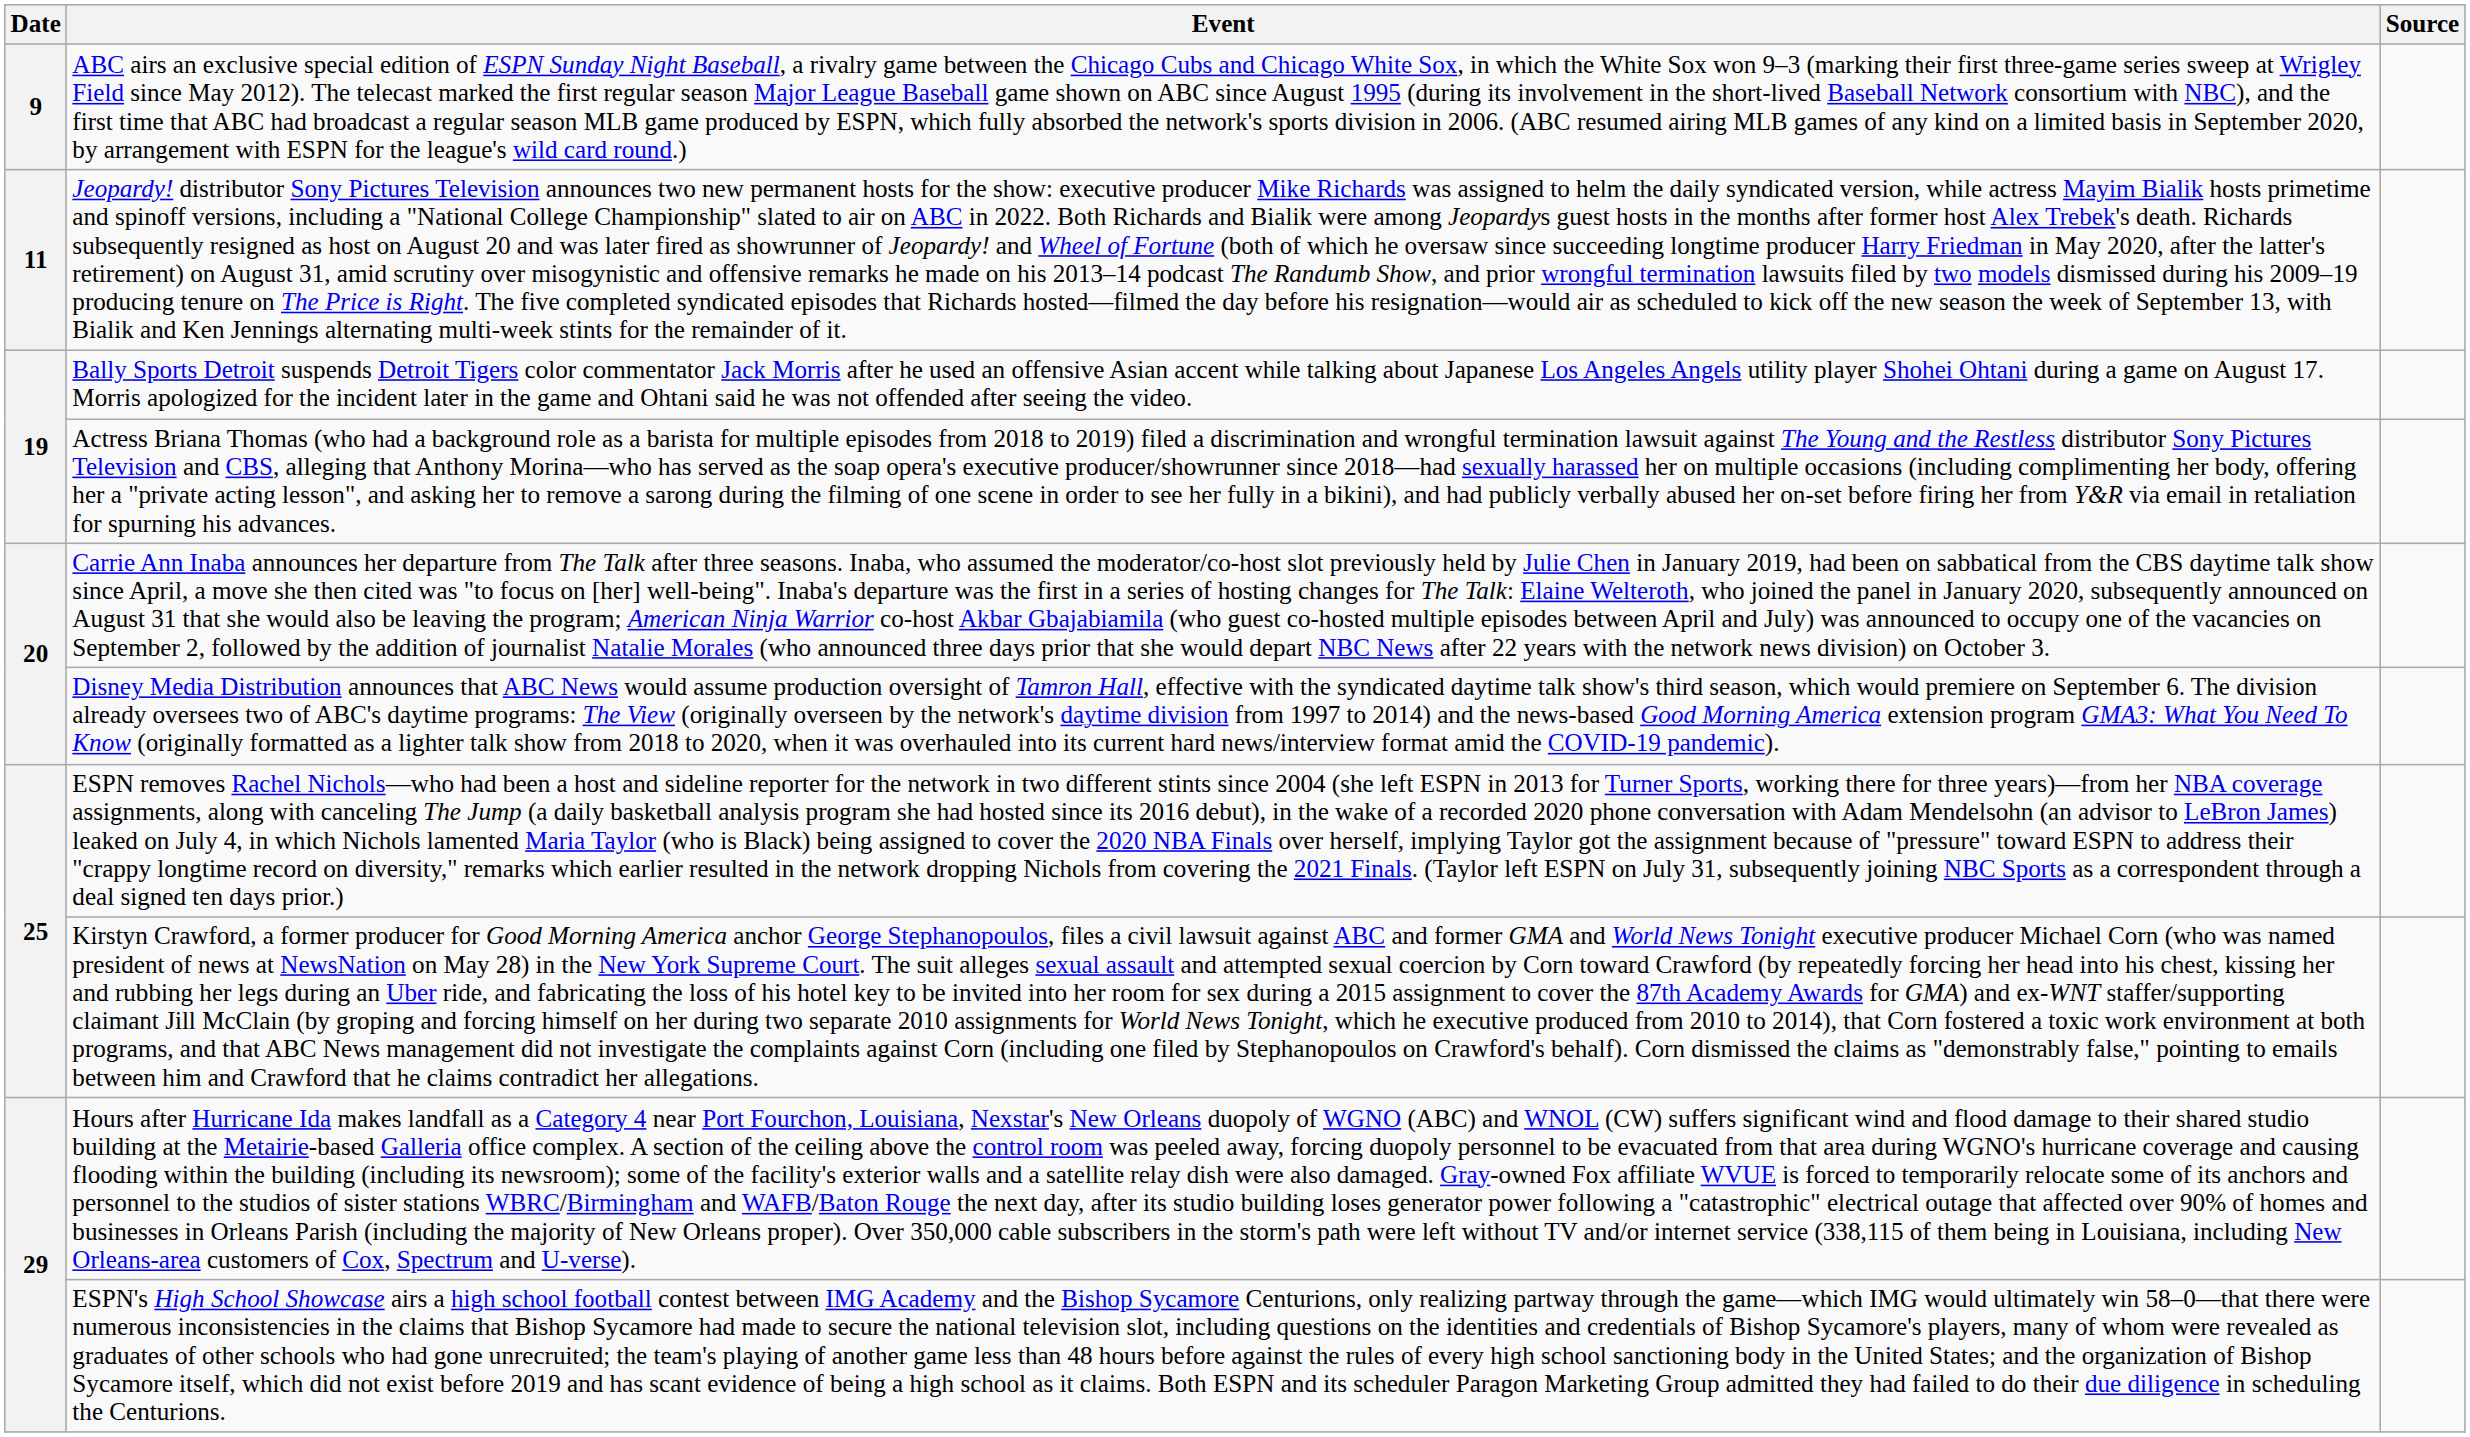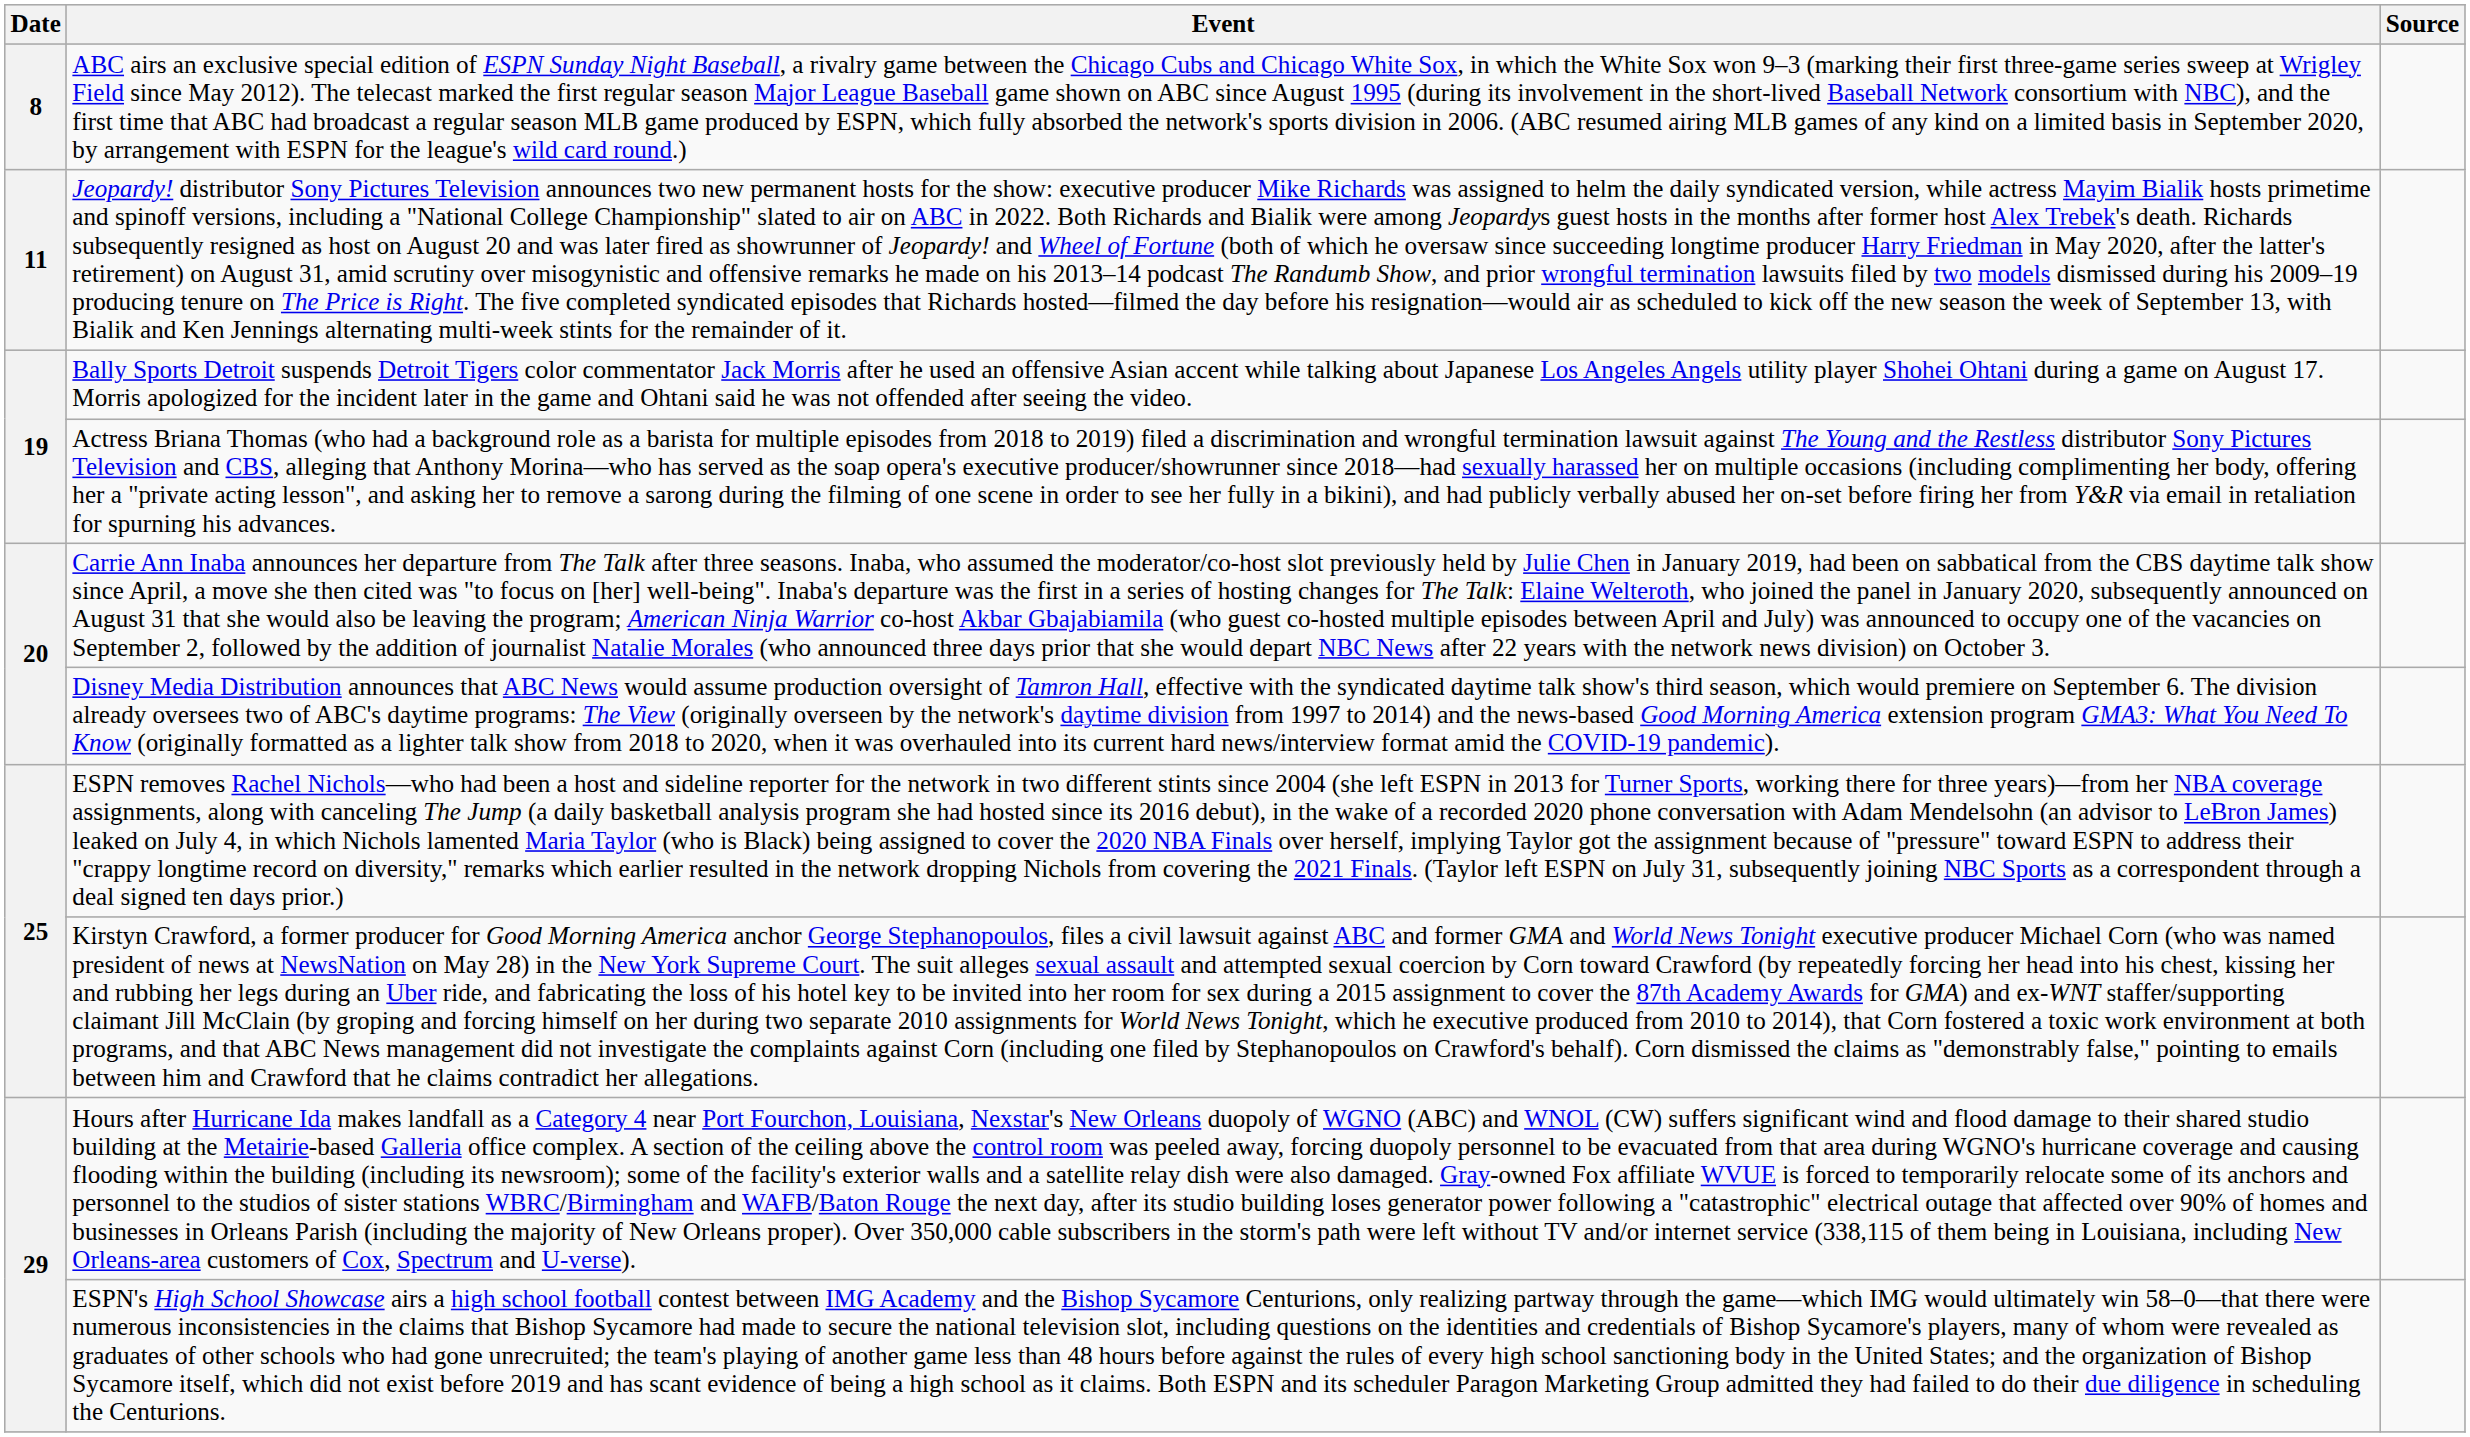(36, 106) 9 -> (36, 106) 8
